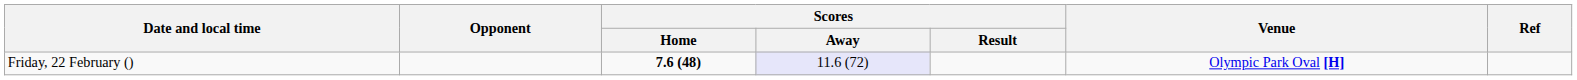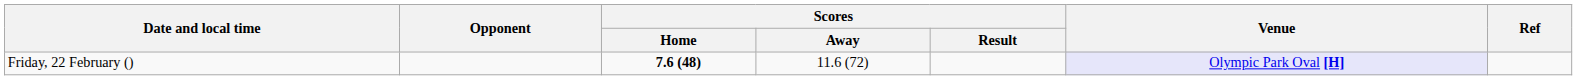(843, 63) lavender background -> (843, 63) no background
(1277, 63) no background -> (1277, 63) lavender background
